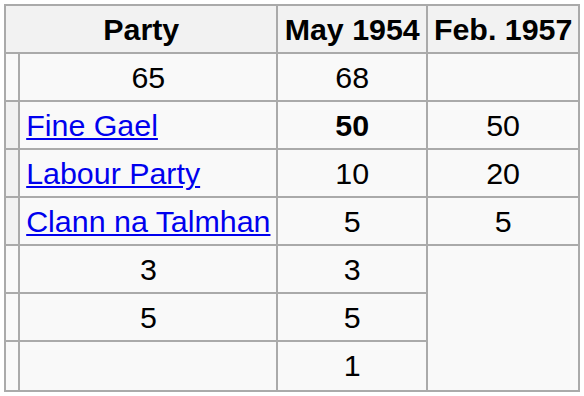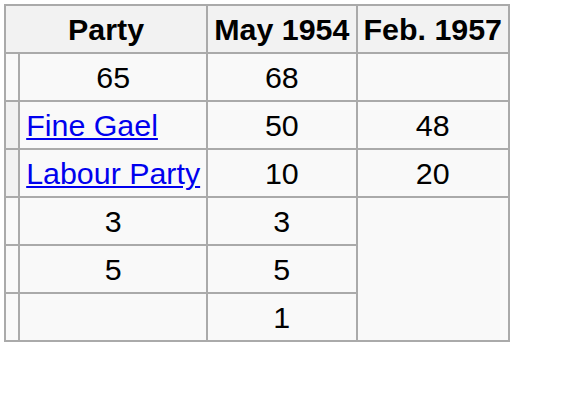(352, 126) bold -> (282, 126) normal
(503, 126) 50 -> (433, 126) 48
- row: (148, 222)
